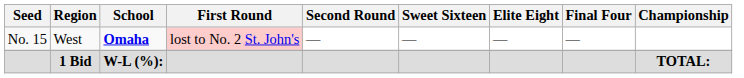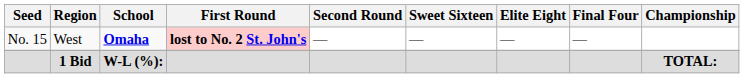(235, 38) normal -> (238, 38) bold
